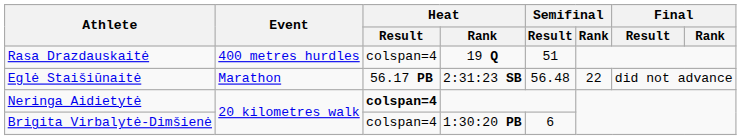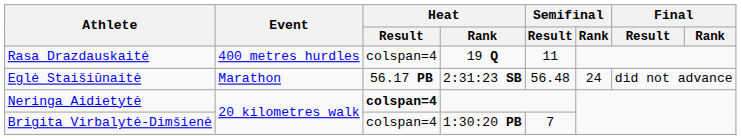(550, 57) 51 -> (550, 57) 11
(594, 79) 22 -> (594, 79) 24
(550, 123) 6 -> (550, 123) 7
